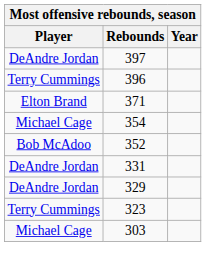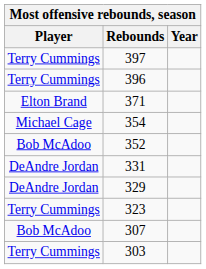(54, 58) DeAndre Jordan -> (54, 58) Terry Cummings
+ row: (135, 230)
(54, 230) Michael Cage -> (54, 252) Terry Cummings
